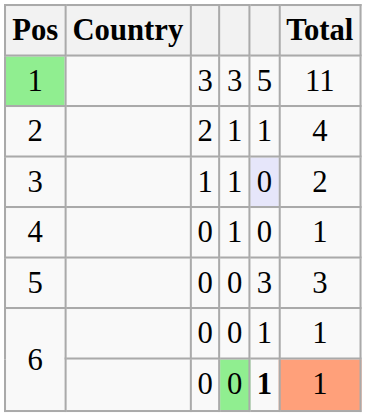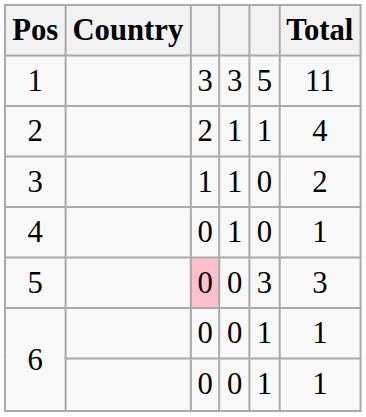(35, 80) lightgreen background -> (35, 80) no background
(264, 181) lavender background -> (264, 181) no background
(205, 283) no background -> (205, 283) pink background
(235, 384) lightgreen background -> (235, 384) no background
(264, 384) bold -> (264, 384) normal
(320, 384) lightsalmon background -> (320, 384) no background
